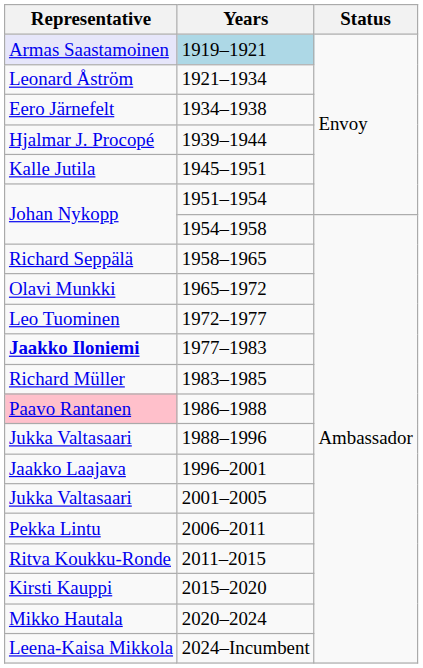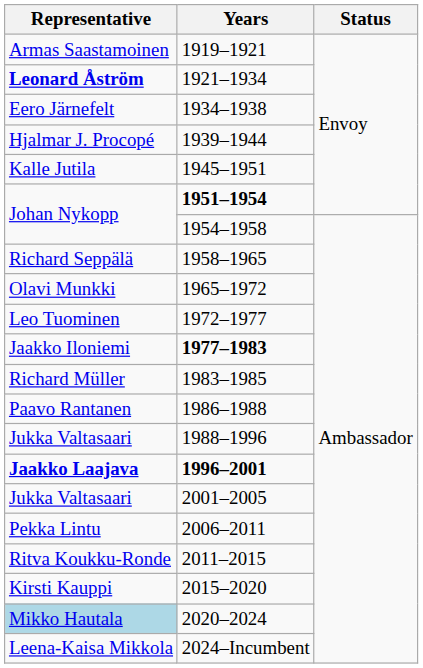(89, 49) lavender background -> (89, 49) no background
(224, 49) lightblue background -> (224, 49) no background
(71, 79) normal -> (76, 79) bold
(224, 199) normal -> (224, 199) bold
(74, 348) bold -> (69, 348) normal
(224, 348) normal -> (224, 348) bold
(70, 408) pink background -> (70, 408) no background
(67, 468) normal -> (74, 468) bold
(224, 468) normal -> (224, 468) bold
(66, 618) no background -> (66, 618) lightblue background
